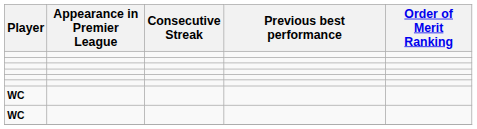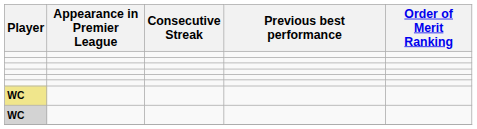(16, 96) no background -> (16, 96) khaki background
(16, 115) no background -> (16, 115) lightgrey background
